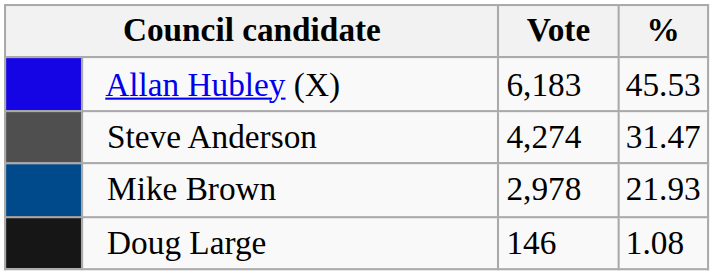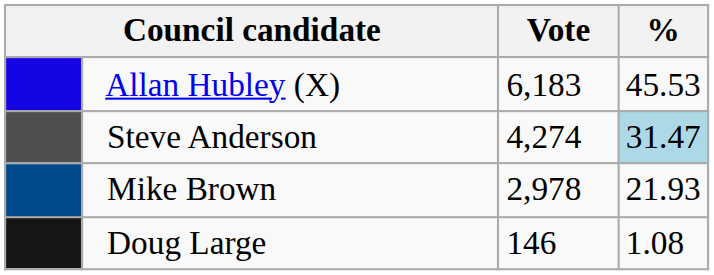(663, 136) no background -> (663, 136) lightblue background
